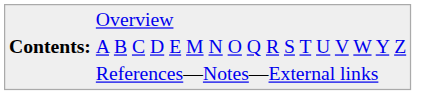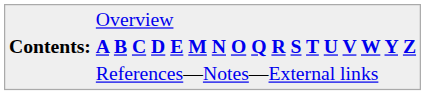(251, 46) normal -> (256, 46) bold
